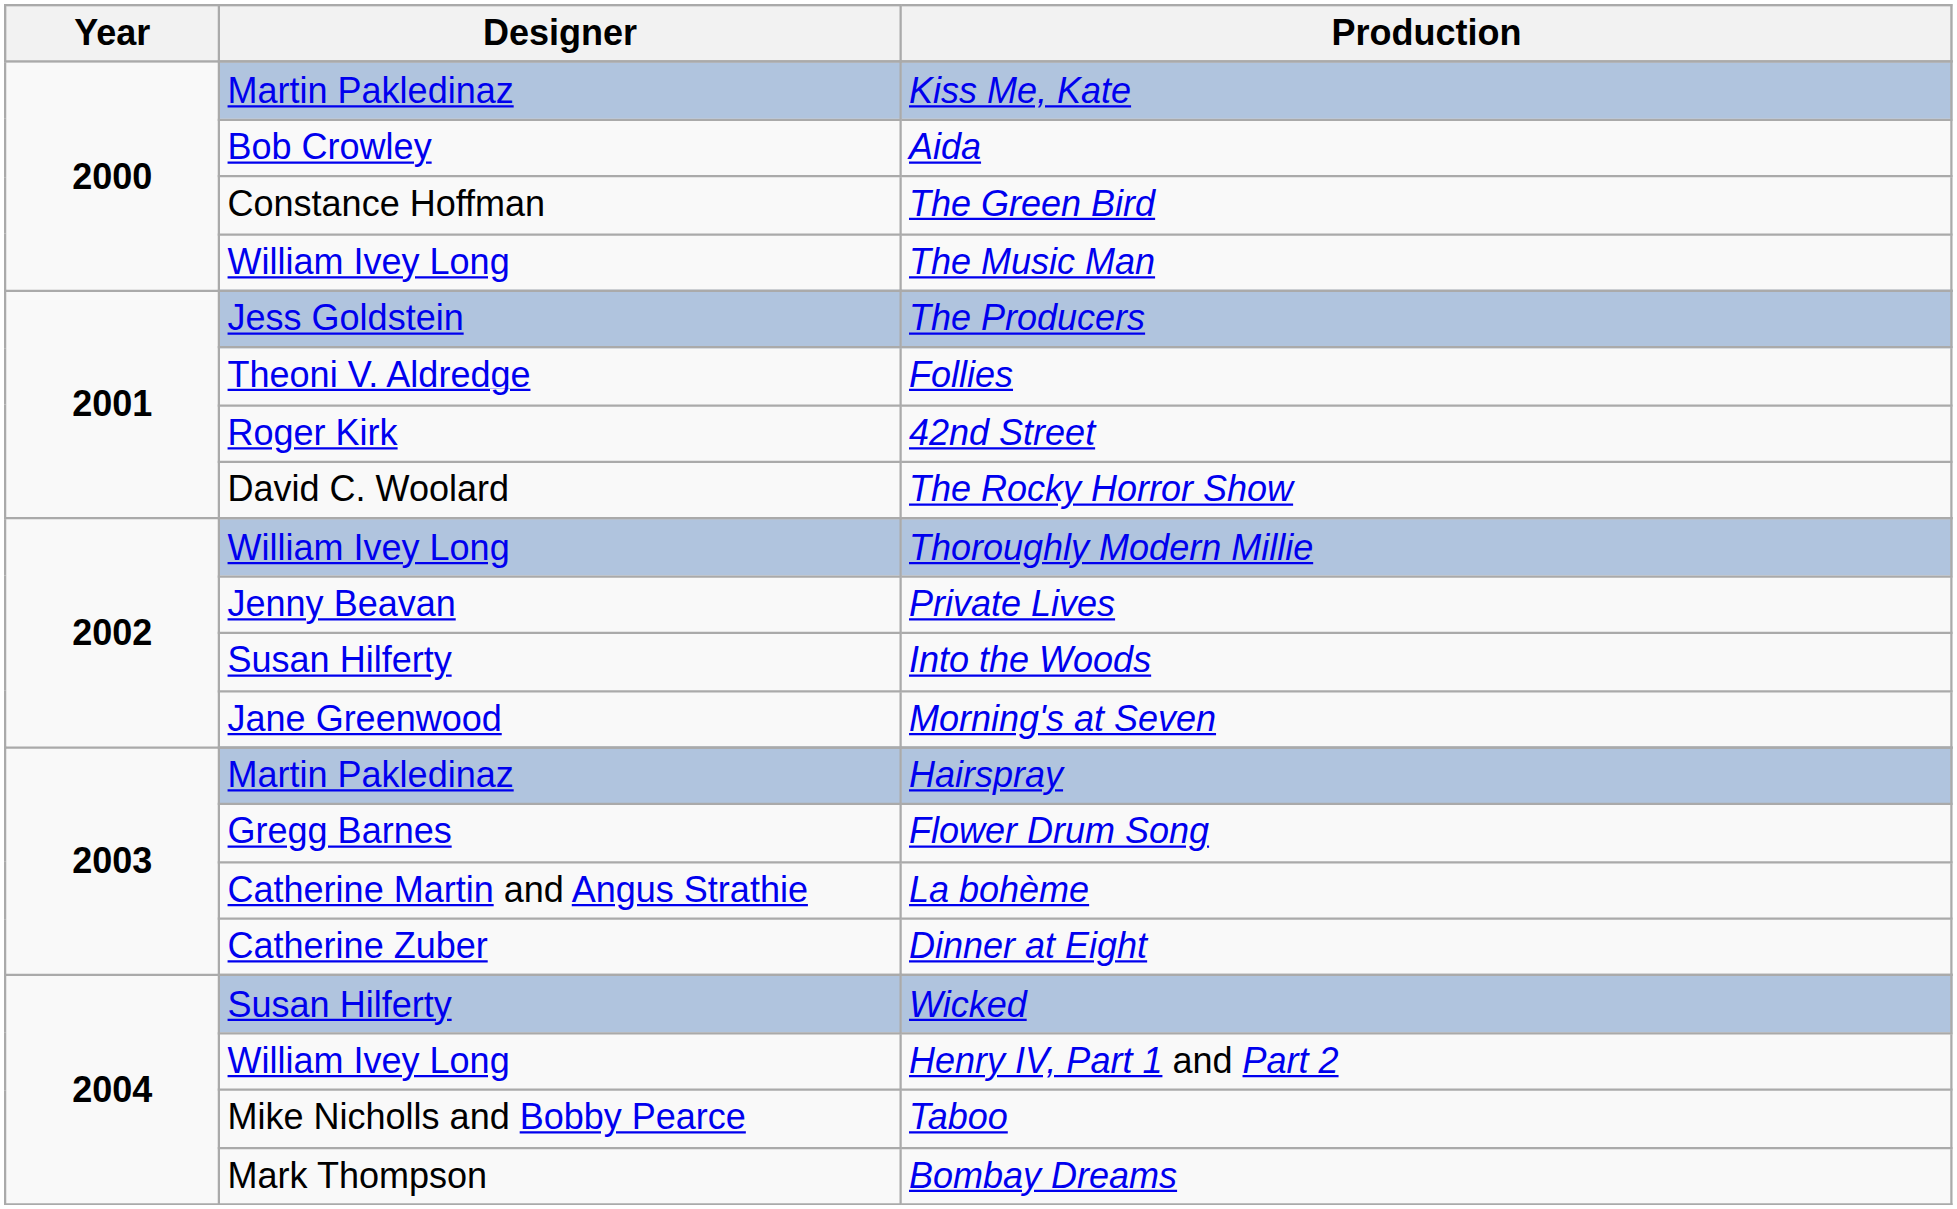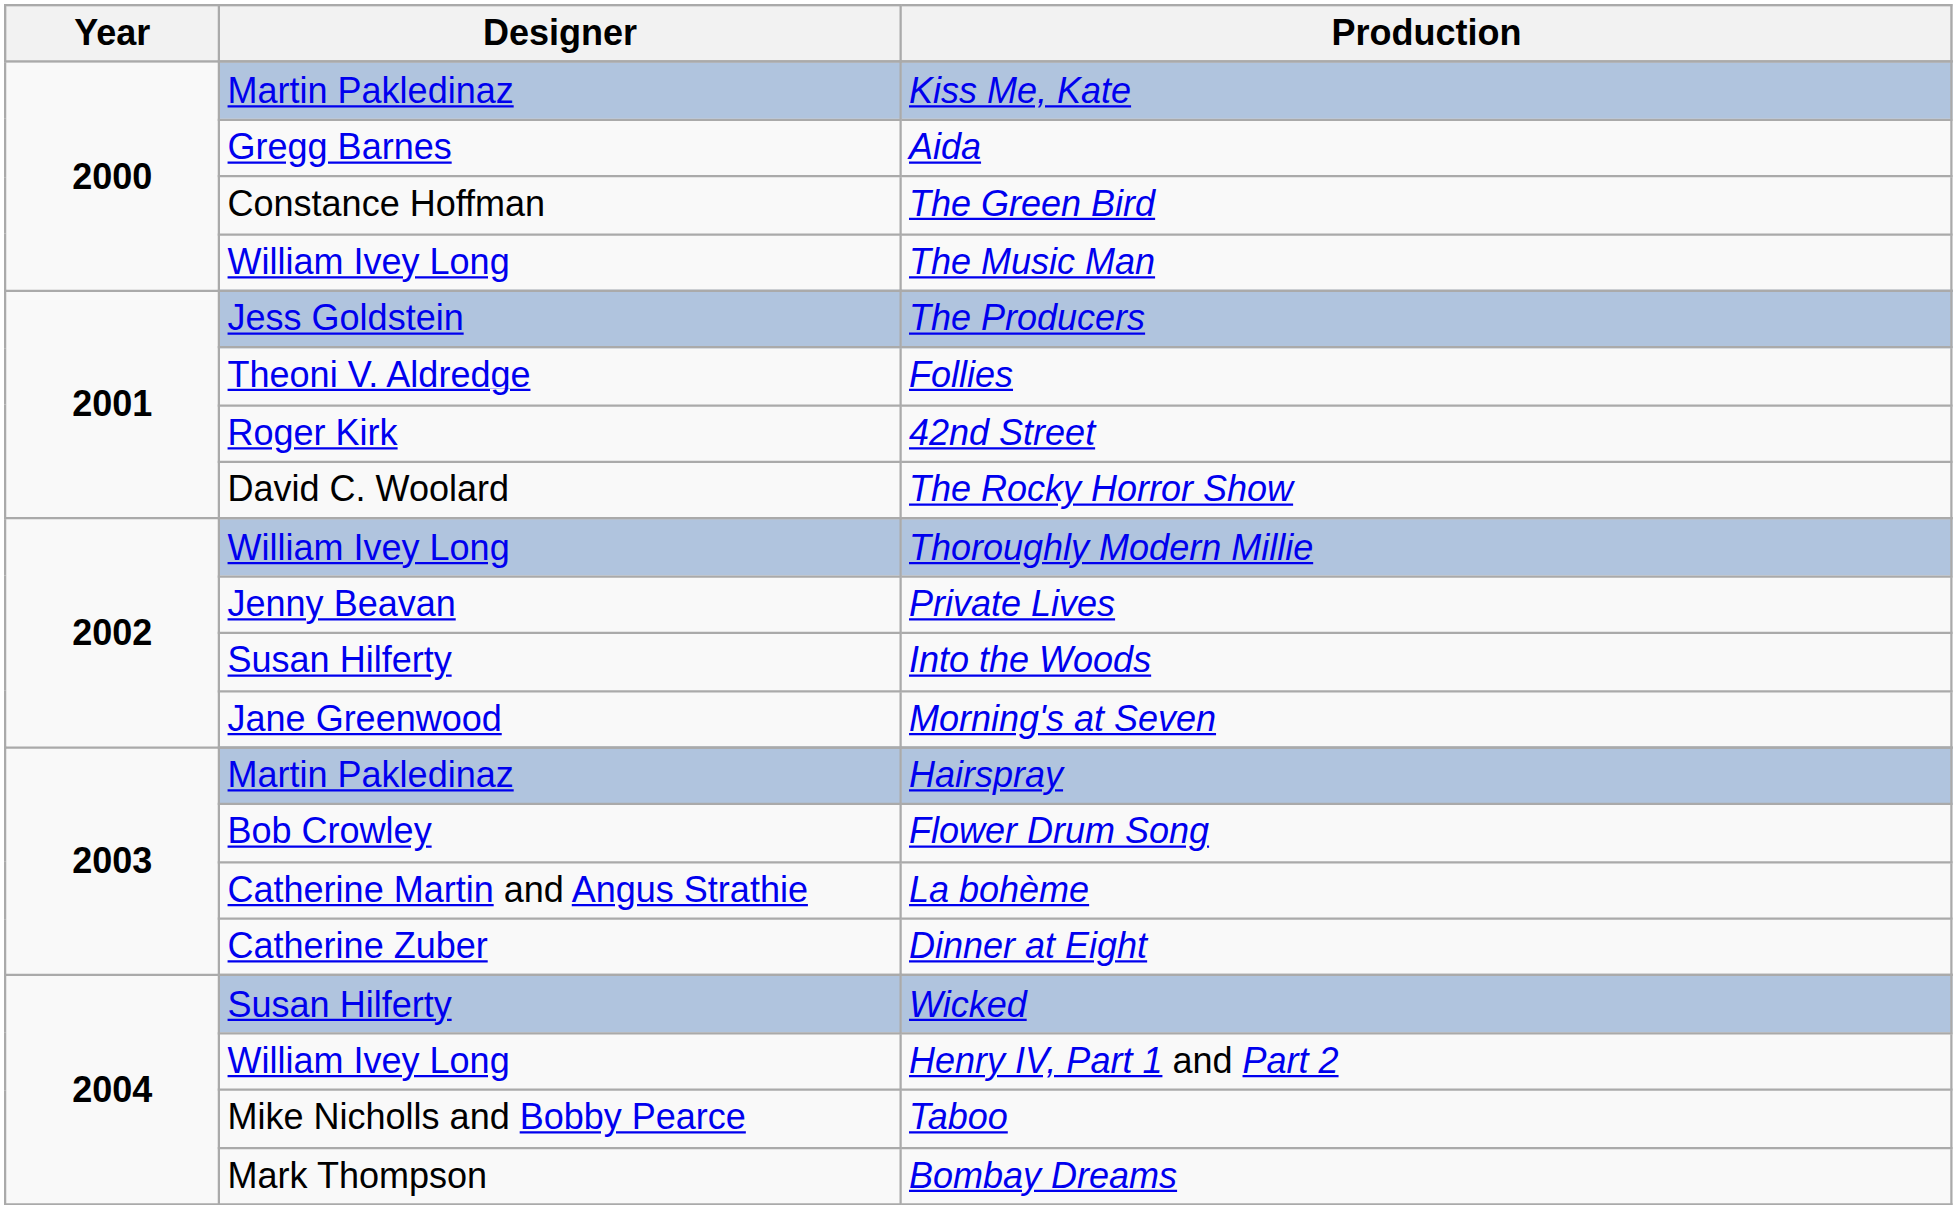(330, 147) Bob Crowley -> (340, 147) Gregg Barnes
(340, 832) Gregg Barnes -> (330, 832) Bob Crowley
